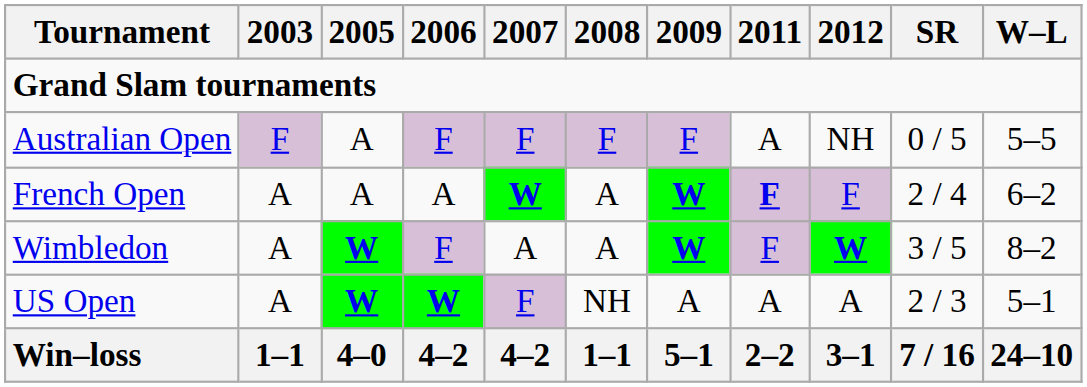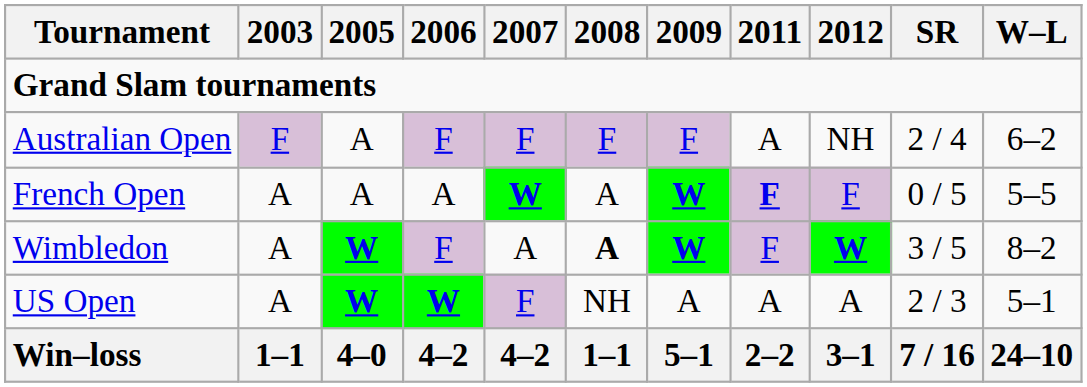(937, 138) 0 / 5 -> (937, 138) 2 / 4
(1032, 138) 5–5 -> (1032, 138) 6–2
(937, 192) 2 / 4 -> (937, 192) 0 / 5
(1032, 192) 6–2 -> (1032, 192) 5–5
(607, 246) normal -> (607, 246) bold
